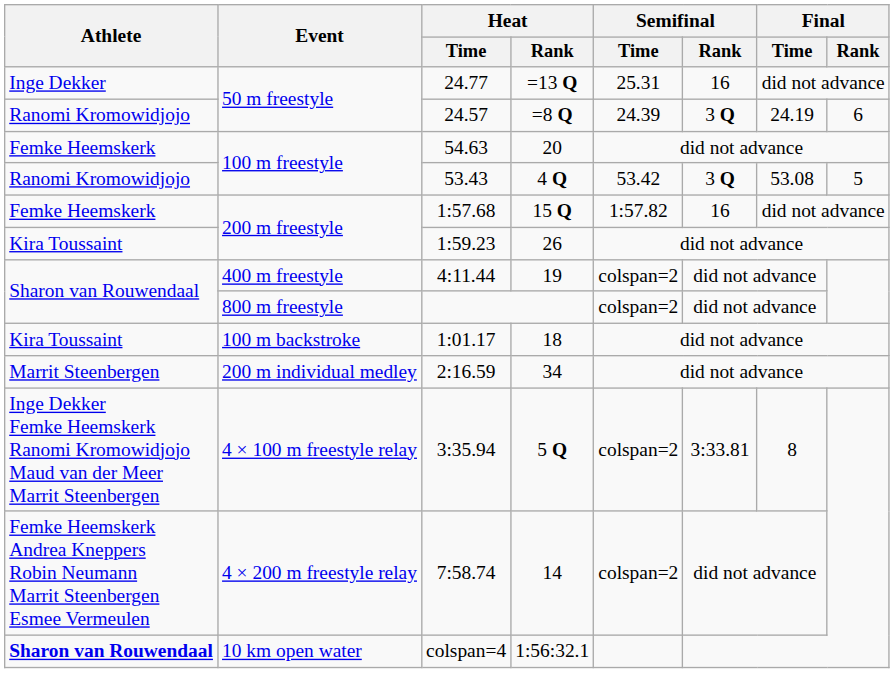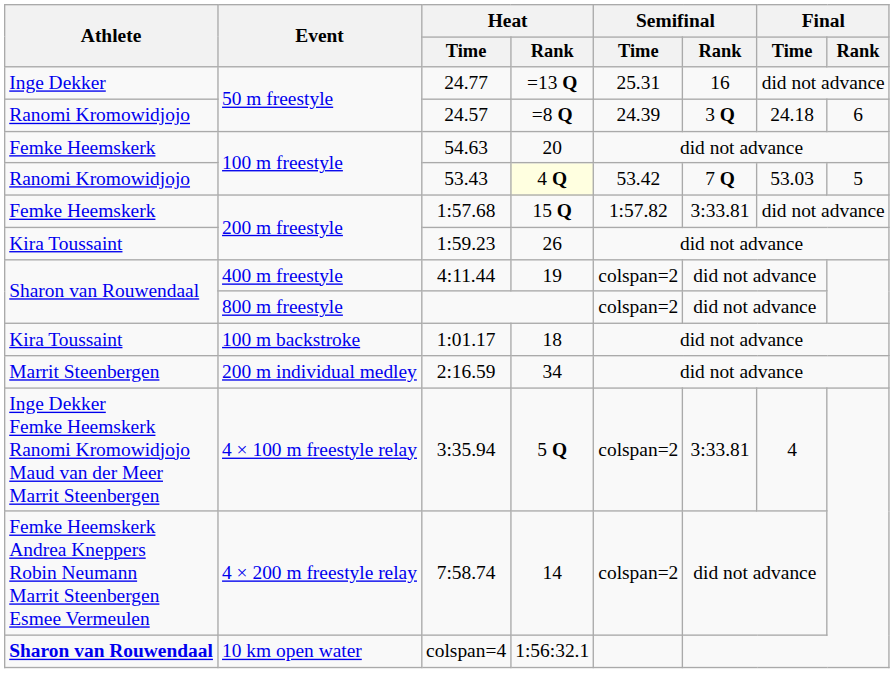(792, 115) 24.19 -> (792, 115) 24.18
(552, 179) no background -> (552, 179) lightyellow background
(720, 179) 3 Q -> (720, 179) 7 Q
(792, 179) 53.08 -> (792, 179) 53.03
(720, 211) 16 -> (720, 211) 3:33.81
(792, 449) 8 -> (792, 449) 4
